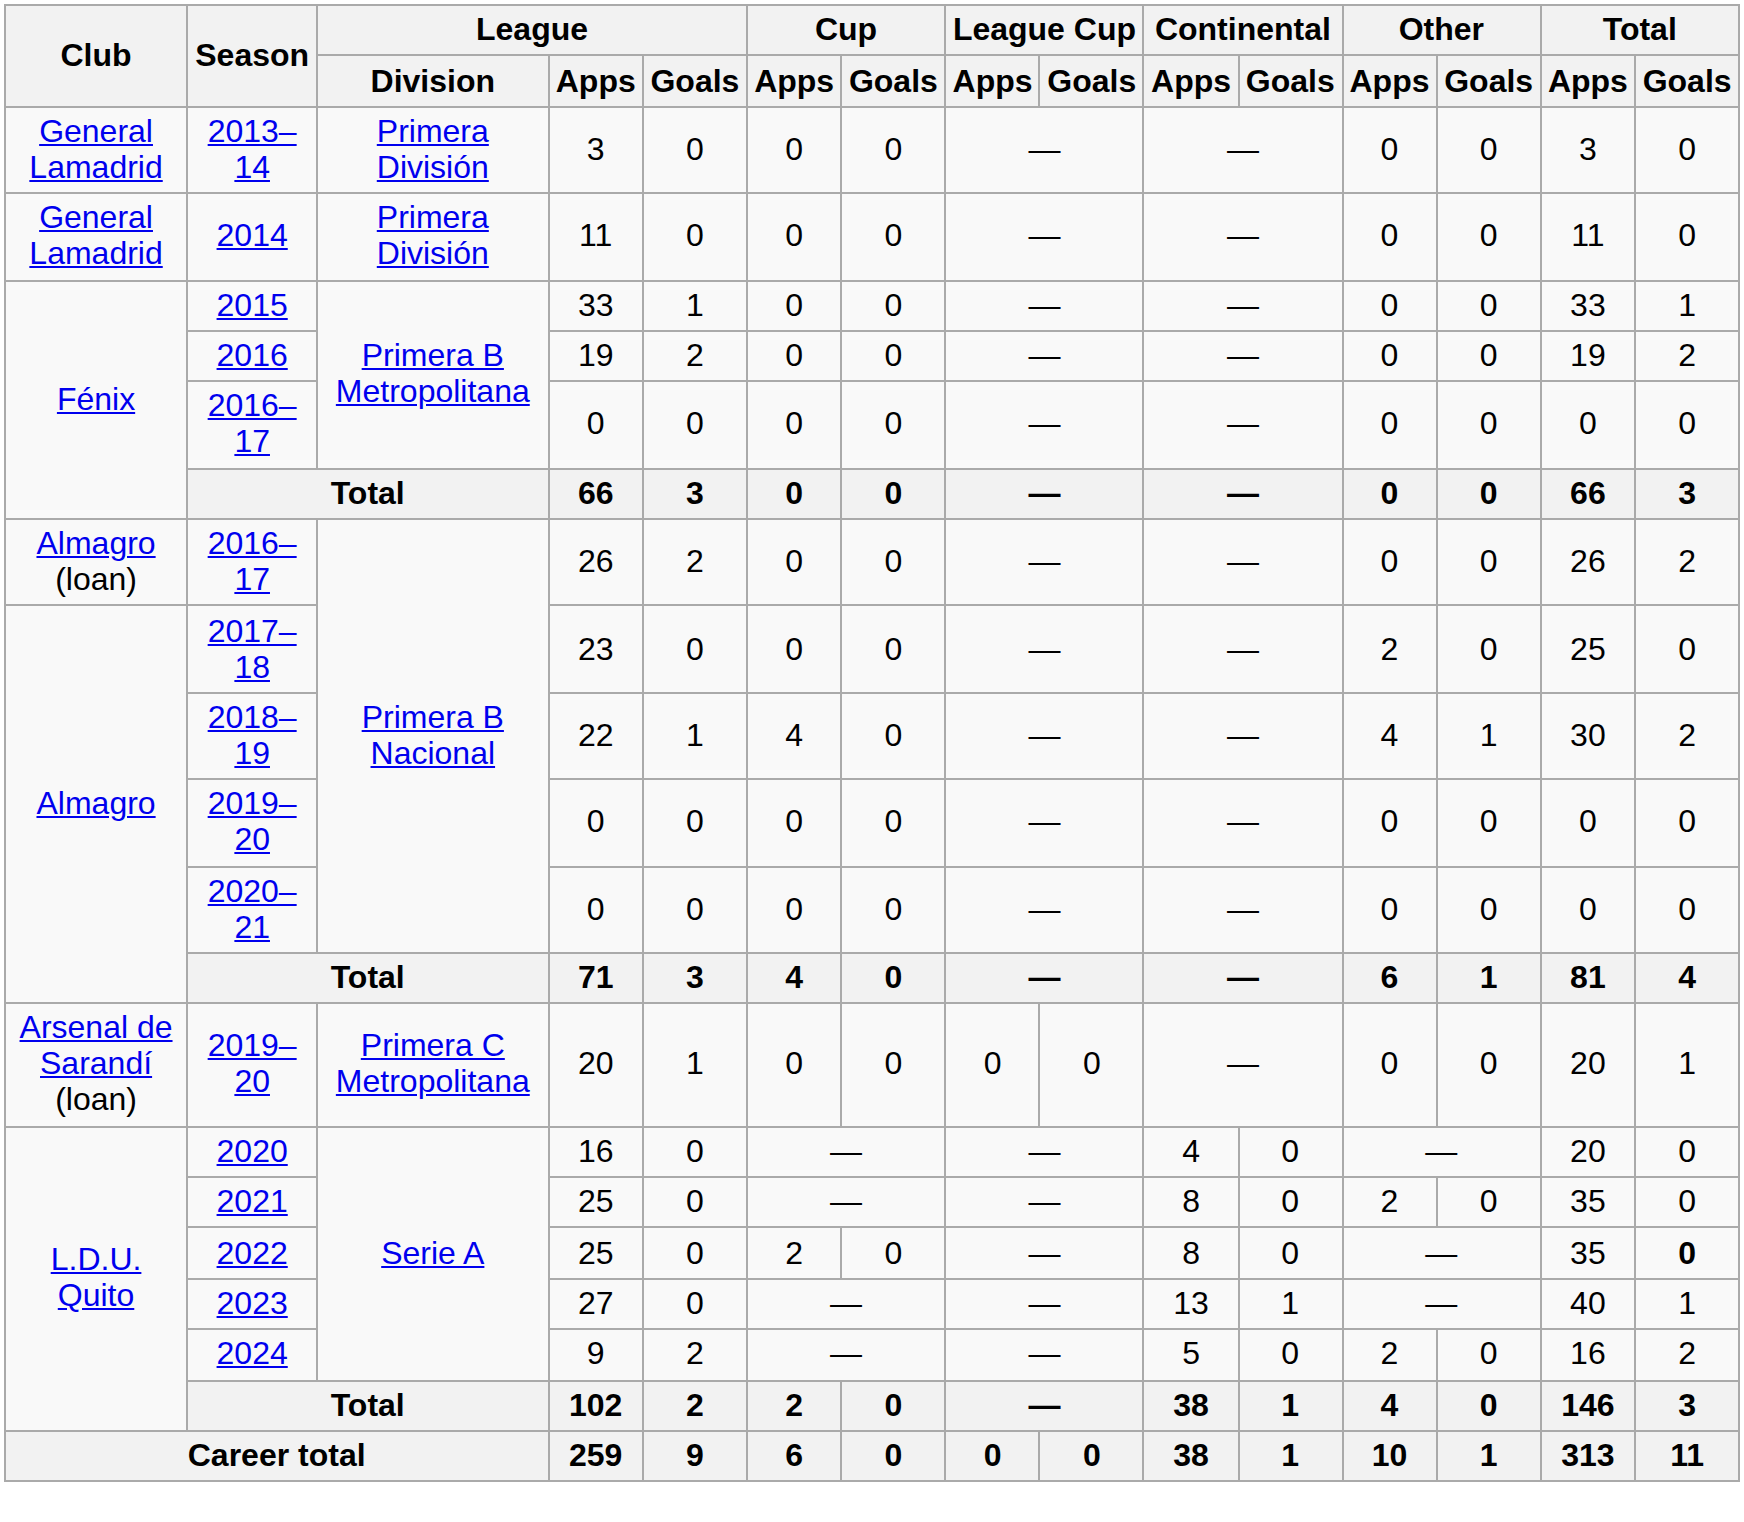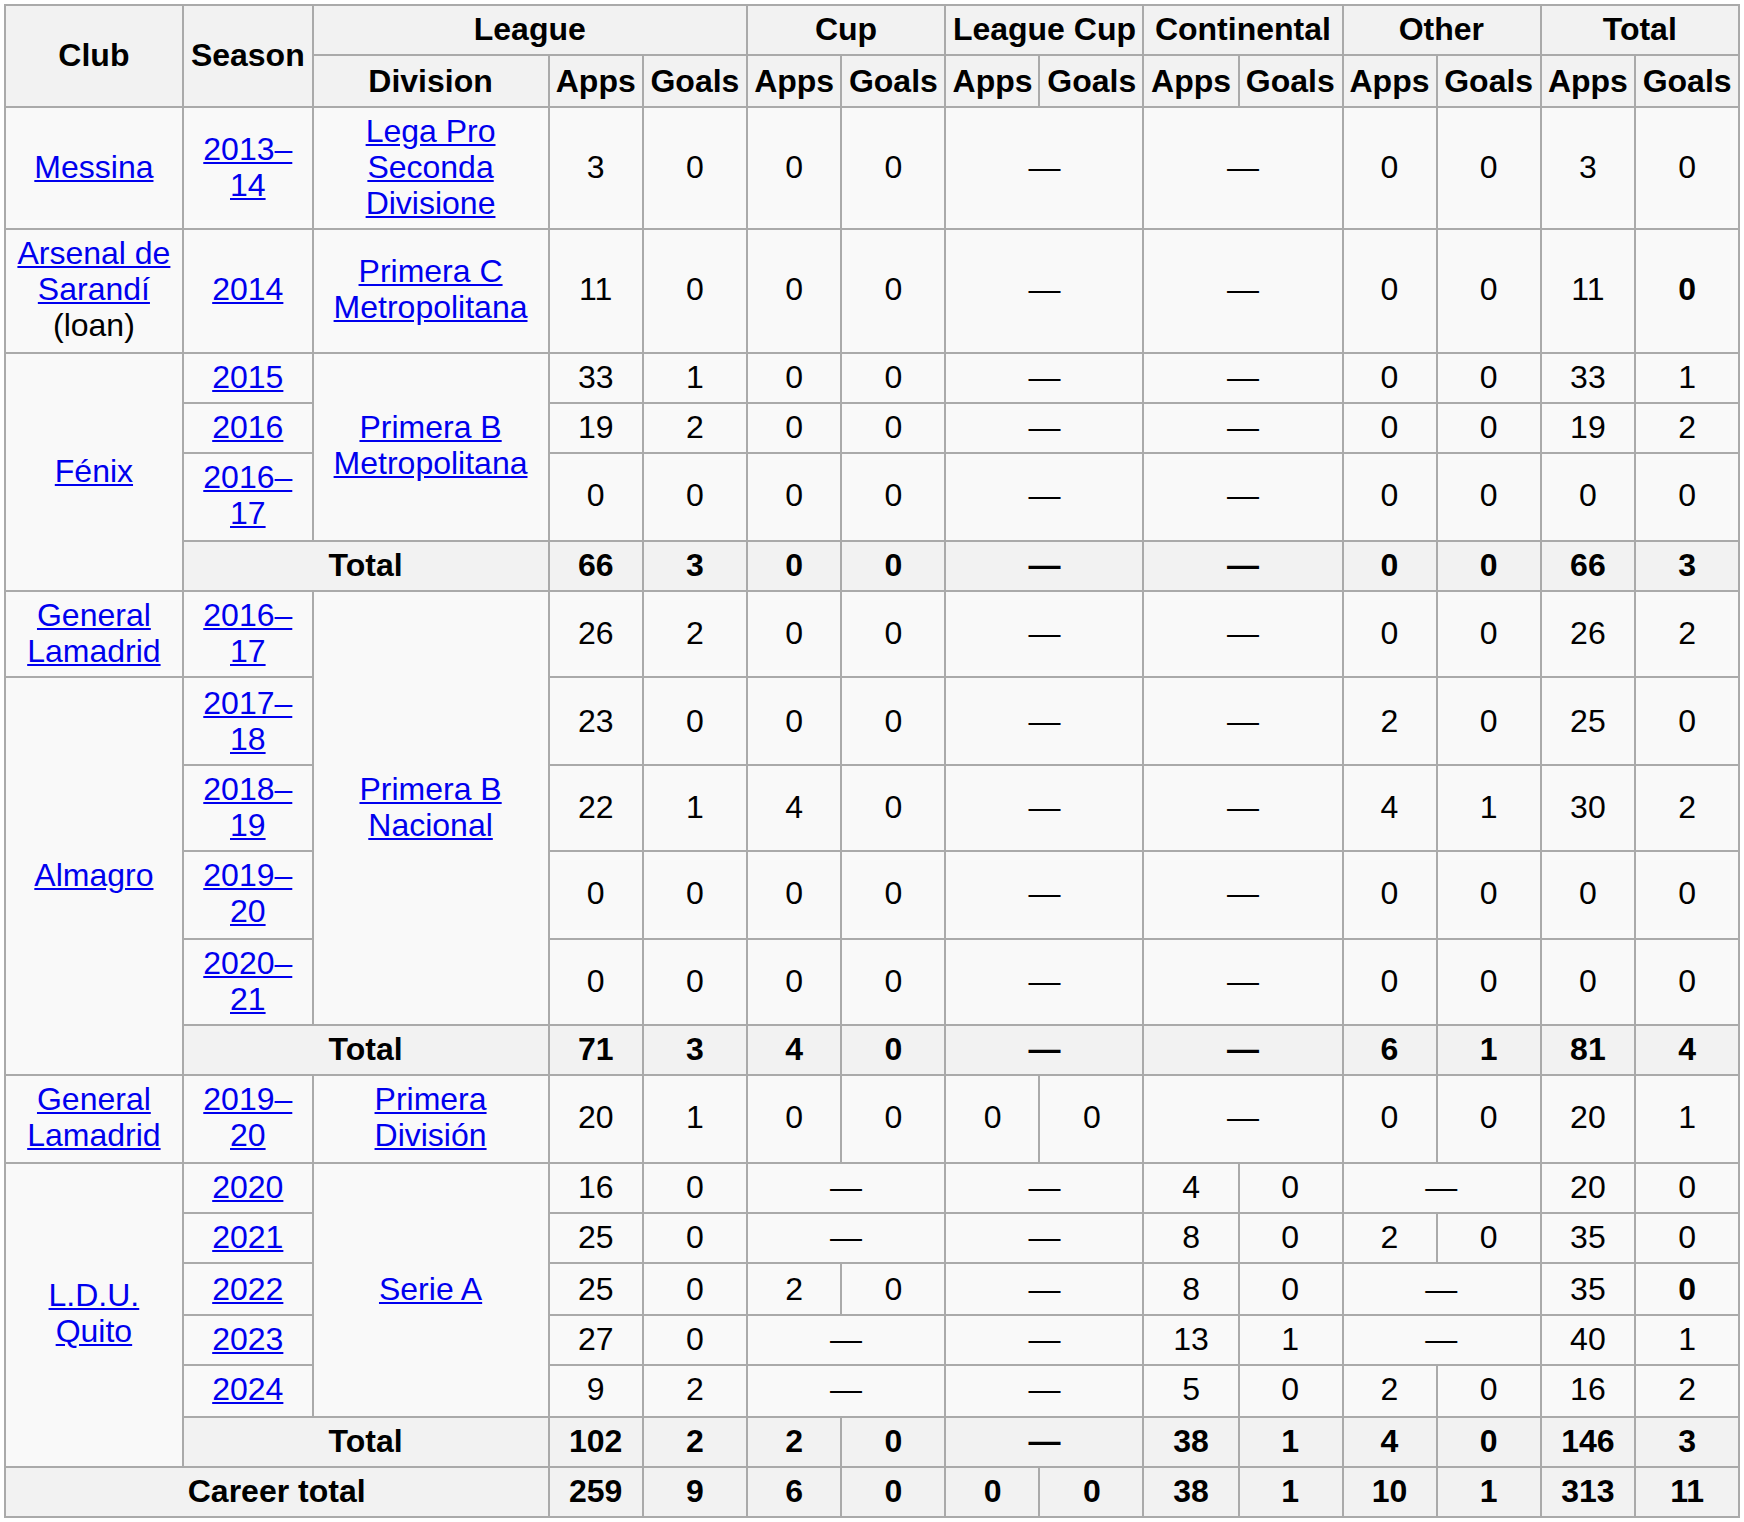(96, 149) General Lamadrid -> (94, 167) Messina
(433, 149) Primera División -> (431, 167) Lega Pro Seconda Divisione
(96, 236) General Lamadrid -> (94, 290) Arsenal de Sarandí (loan)
(433, 236) Primera División -> (431, 290) Primera C Metropolitana
(1687, 236) normal -> (1687, 290) bold
(96, 561) Almagro (loan) -> (94, 633) General Lamadrid
(96, 1064) Arsenal de Sarandí (loan) -> (94, 1118) General Lamadrid
(433, 1064) Primera C Metropolitana -> (431, 1118) Primera División
